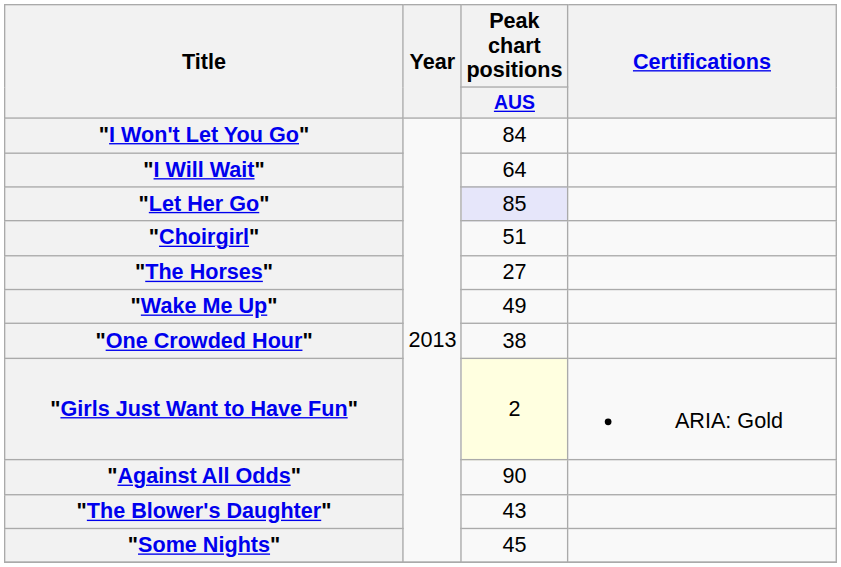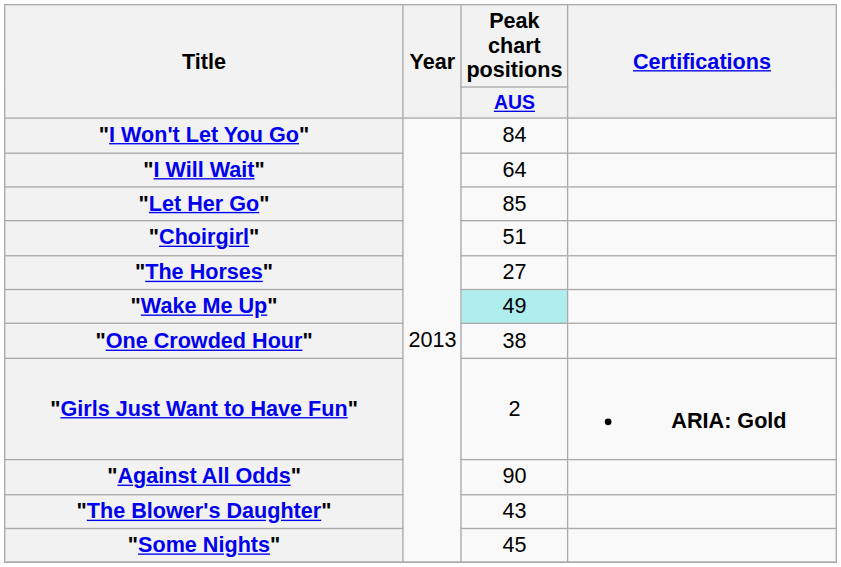(514, 203) lavender background -> (514, 203) no background
(514, 306) no background -> (514, 306) paleturquoise background
(514, 408) lightyellow background -> (514, 408) no background
(702, 421) normal -> (702, 421) bold
